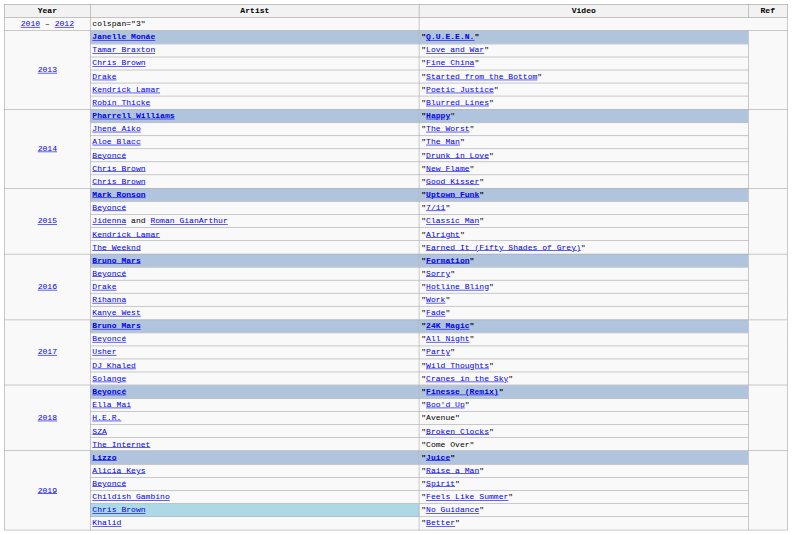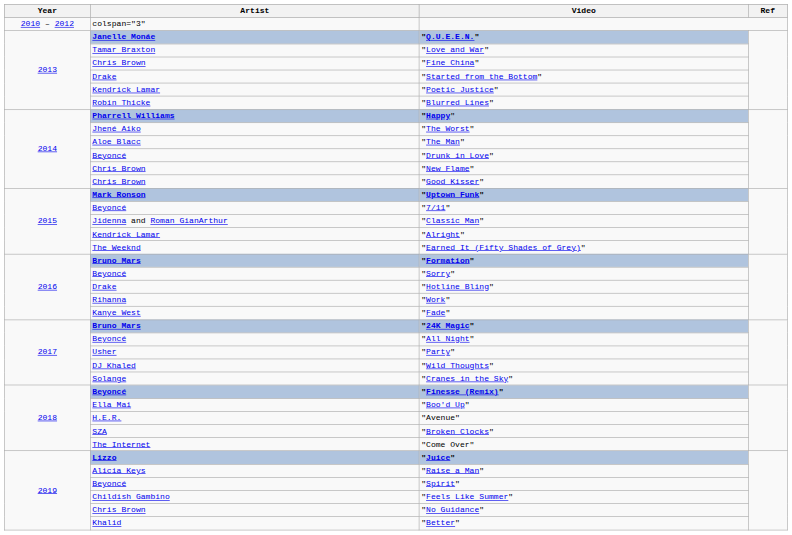(119, 510) lightblue background -> (119, 510) no background
